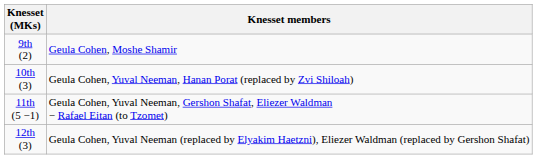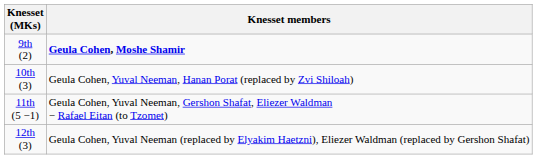(113, 49) normal -> (117, 49) bold
